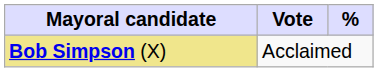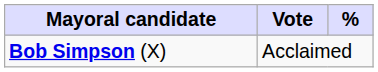(88, 50) khaki background -> (88, 50) no background
